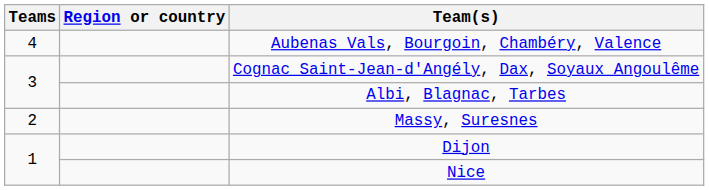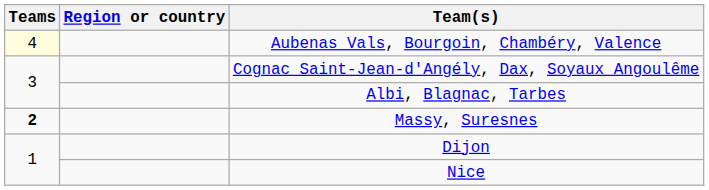(32, 43) no background -> (32, 43) lightyellow background
(32, 121) normal -> (32, 121) bold
